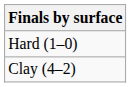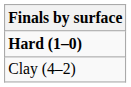(43, 43) normal -> (45, 43) bold
